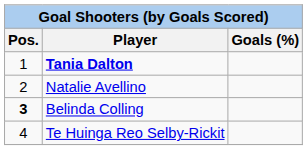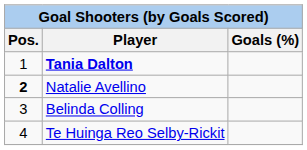(23, 86) normal -> (23, 86) bold
(23, 110) bold -> (23, 110) normal
